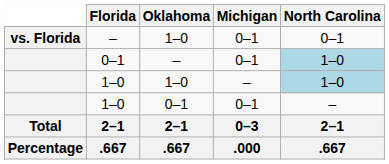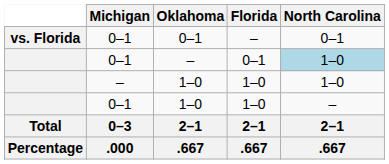columns swapped: (113, 16) <-> (247, 16)
(176, 38) 1–0 -> (190, 38) 0–1
(332, 82) lightblue background -> (332, 82) no background
(176, 104) 0–1 -> (190, 104) 1–0
